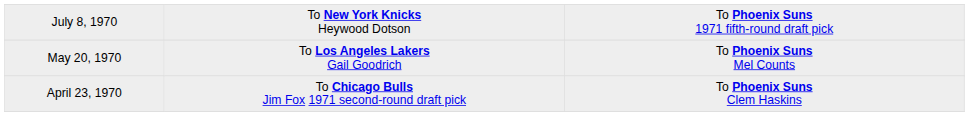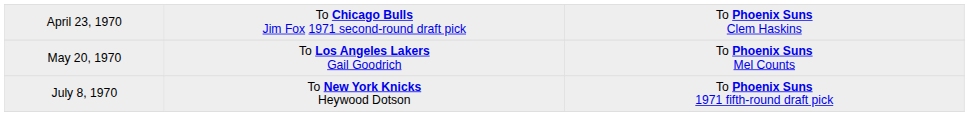rows swapped: (84, 93) <-> (84, 22)
